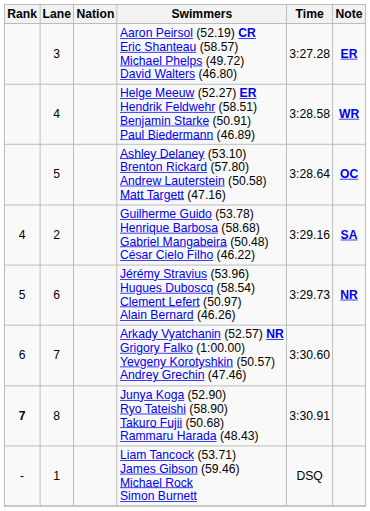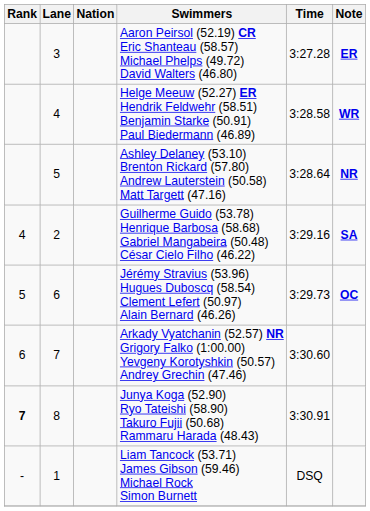(349, 174) OC -> (349, 174) NR
(349, 295) NR -> (349, 295) OC
